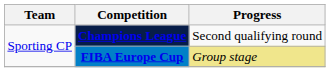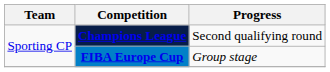(225, 56) khaki background -> (225, 56) no background
